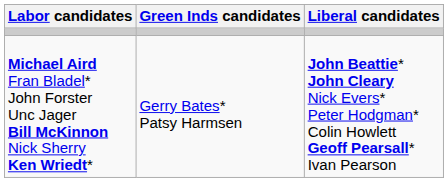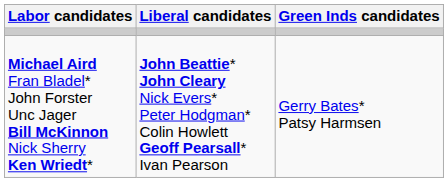columns swapped: (374, 16) <-> (220, 16)
